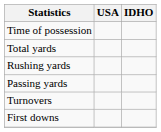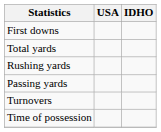rows swapped: (33, 118) <-> (49, 30)
